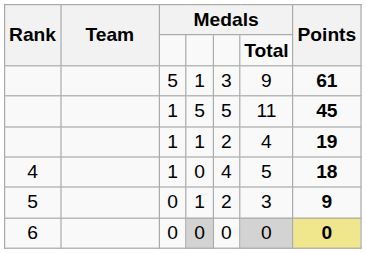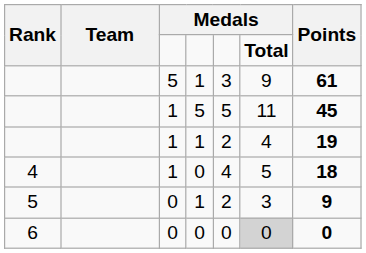(200, 232) lightgrey background -> (200, 232) no background
(327, 232) khaki background -> (327, 232) no background
